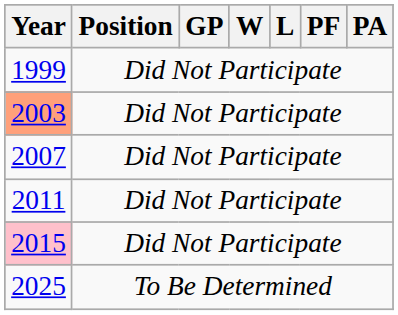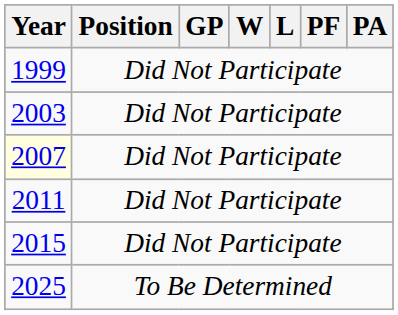(39, 112) lightsalmon background -> (39, 112) no background
(39, 156) no background -> (39, 156) lightyellow background
(39, 243) pink background -> (39, 243) no background
